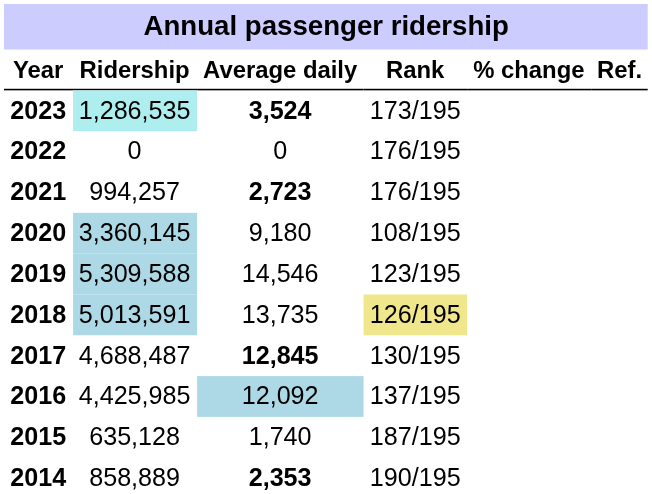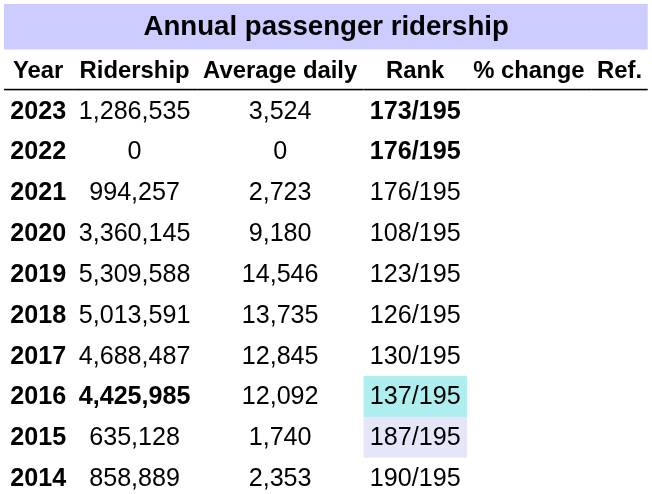(135, 110) paleturquoise background -> (135, 110) no background
(280, 110) bold -> (280, 110) normal
(415, 110) normal -> (415, 110) bold
(415, 151) normal -> (415, 151) bold
(280, 192) bold -> (280, 192) normal
(135, 232) lightblue background -> (135, 232) no background
(135, 273) lightblue background -> (135, 273) no background
(135, 314) lightblue background -> (135, 314) no background
(415, 314) khaki background -> (415, 314) no background
(280, 355) bold -> (280, 355) normal
(135, 396) normal -> (135, 396) bold
(280, 396) lightblue background -> (280, 396) no background
(415, 396) no background -> (415, 396) paleturquoise background
(415, 437) no background -> (415, 437) lavender background
(280, 477) bold -> (280, 477) normal
